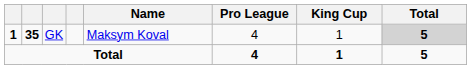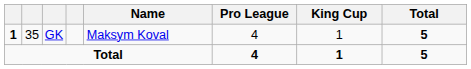(32, 34) bold -> (32, 34) normal
(424, 34) lightgrey background -> (424, 34) no background
